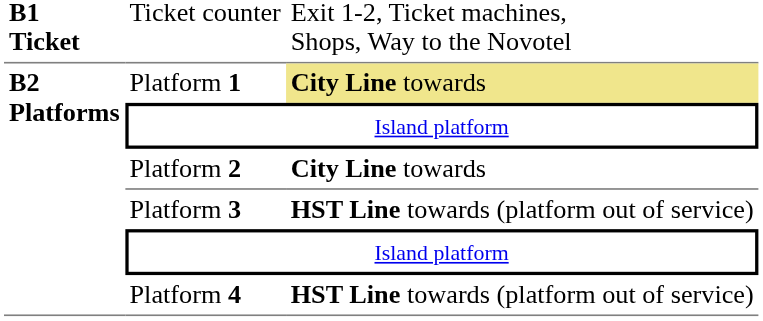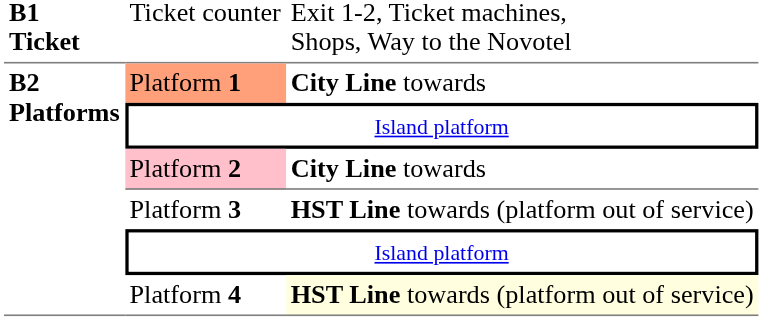(185, 82) no background -> (185, 82) lightsalmon background
(388, 82) khaki background -> (388, 82) no background
(185, 168) no background -> (185, 168) pink background
(522, 294) no background -> (522, 294) lightyellow background
